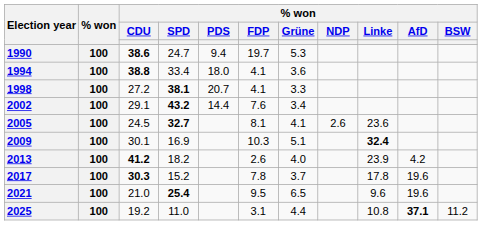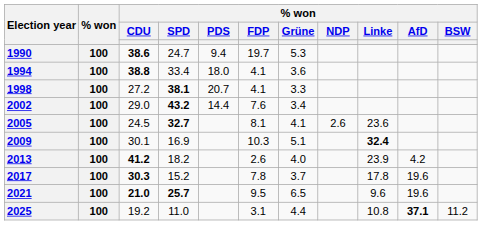(139, 106) 29.1 -> (139, 106) 29.0
(139, 194) normal -> (139, 194) bold
(179, 194) 25.4 -> (179, 194) 25.7
